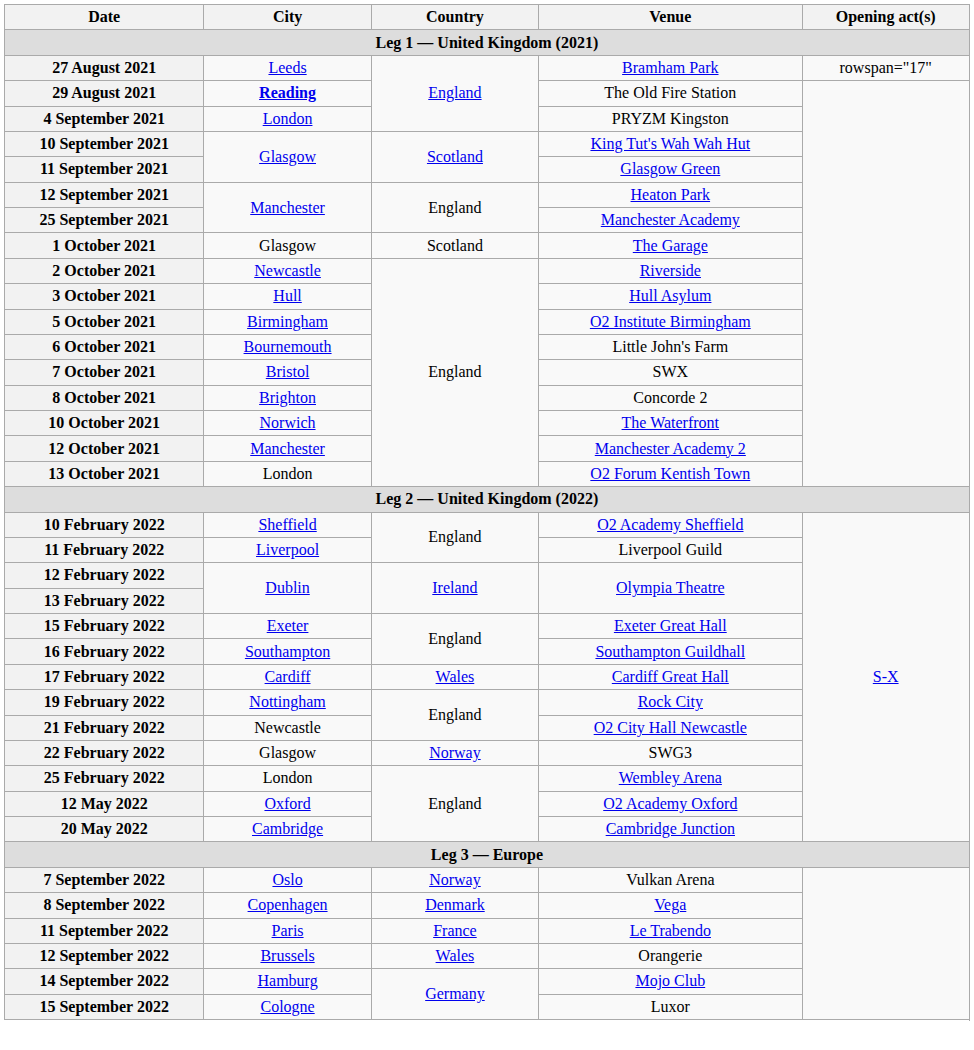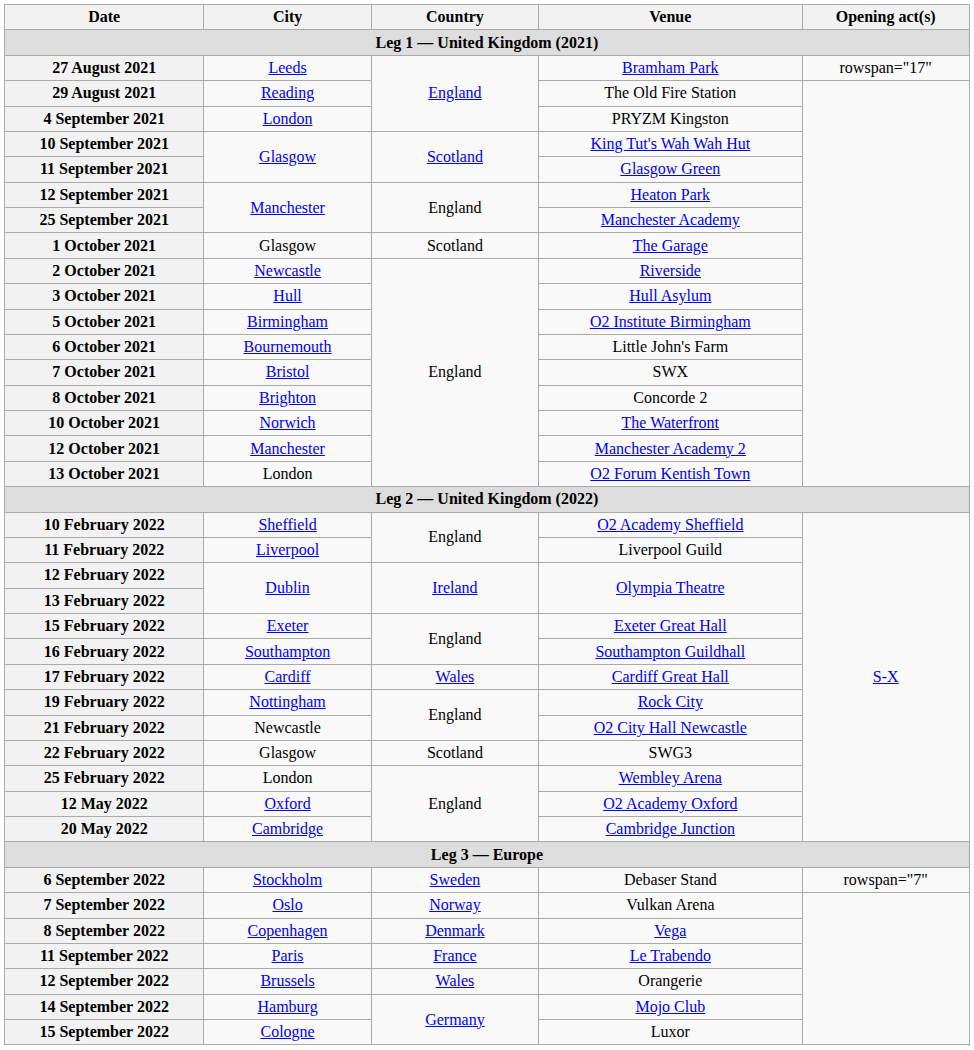(288, 93) bold -> (288, 93) normal
(455, 753) Norway -> (455, 753) Scotland
+ row: (104, 879)
